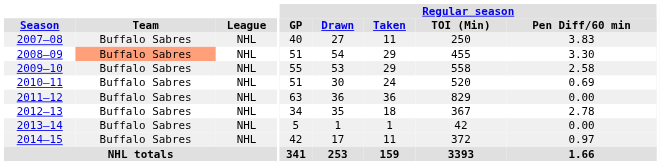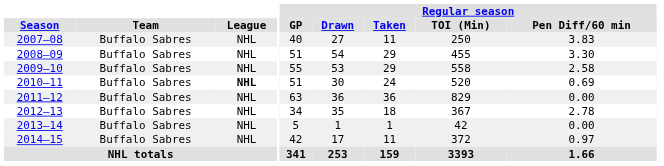(146, 54) lightsalmon background -> (146, 54) no background
(247, 83) normal -> (247, 83) bold
